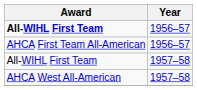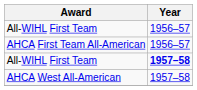(55, 28) bold -> (52, 28) normal
(170, 61) normal -> (170, 61) bold
